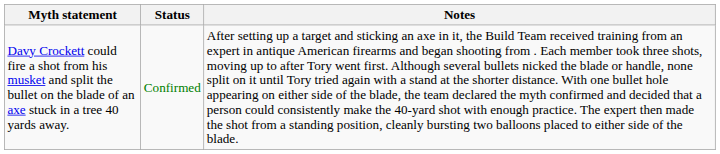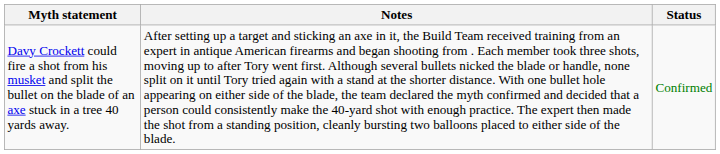columns swapped: (172, 14) <-> (460, 14)
